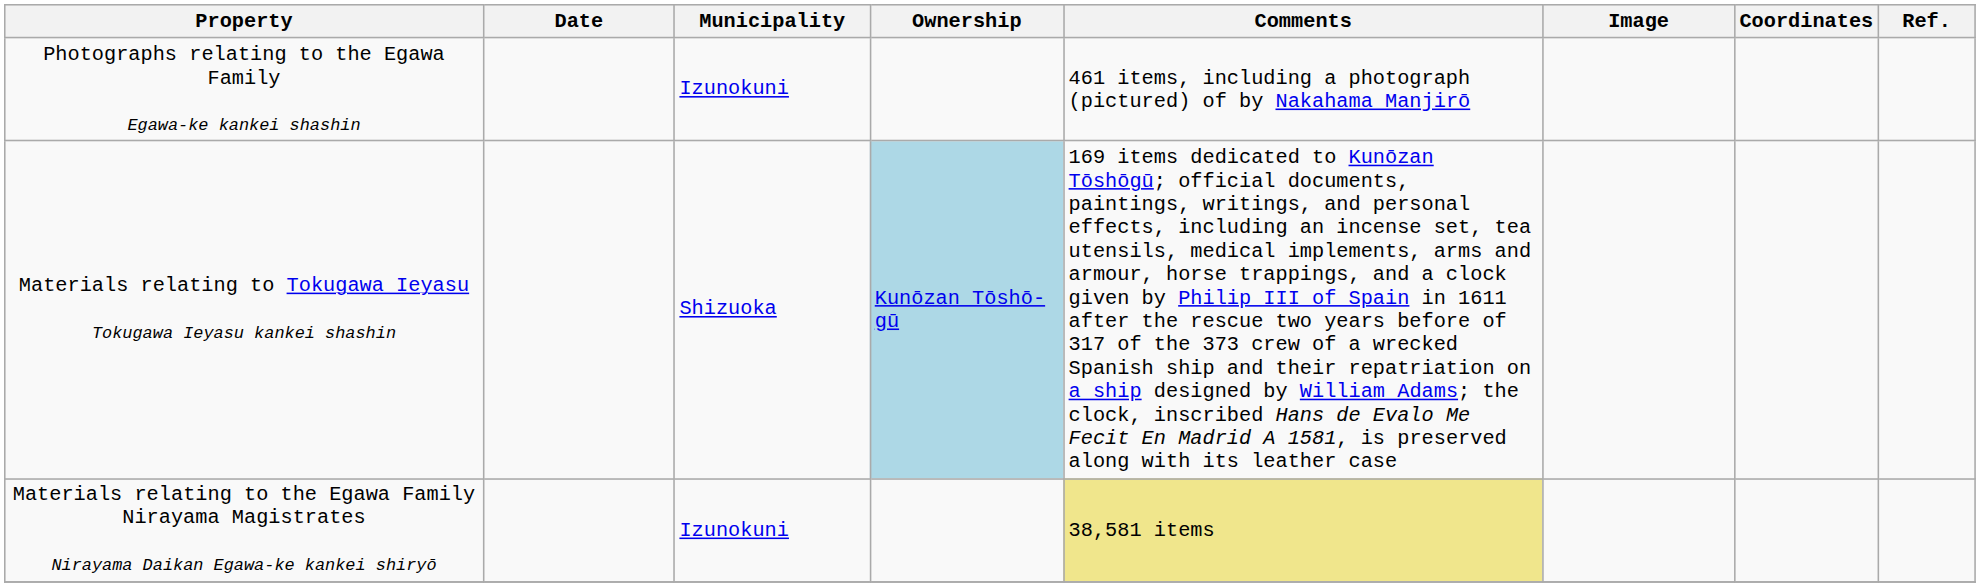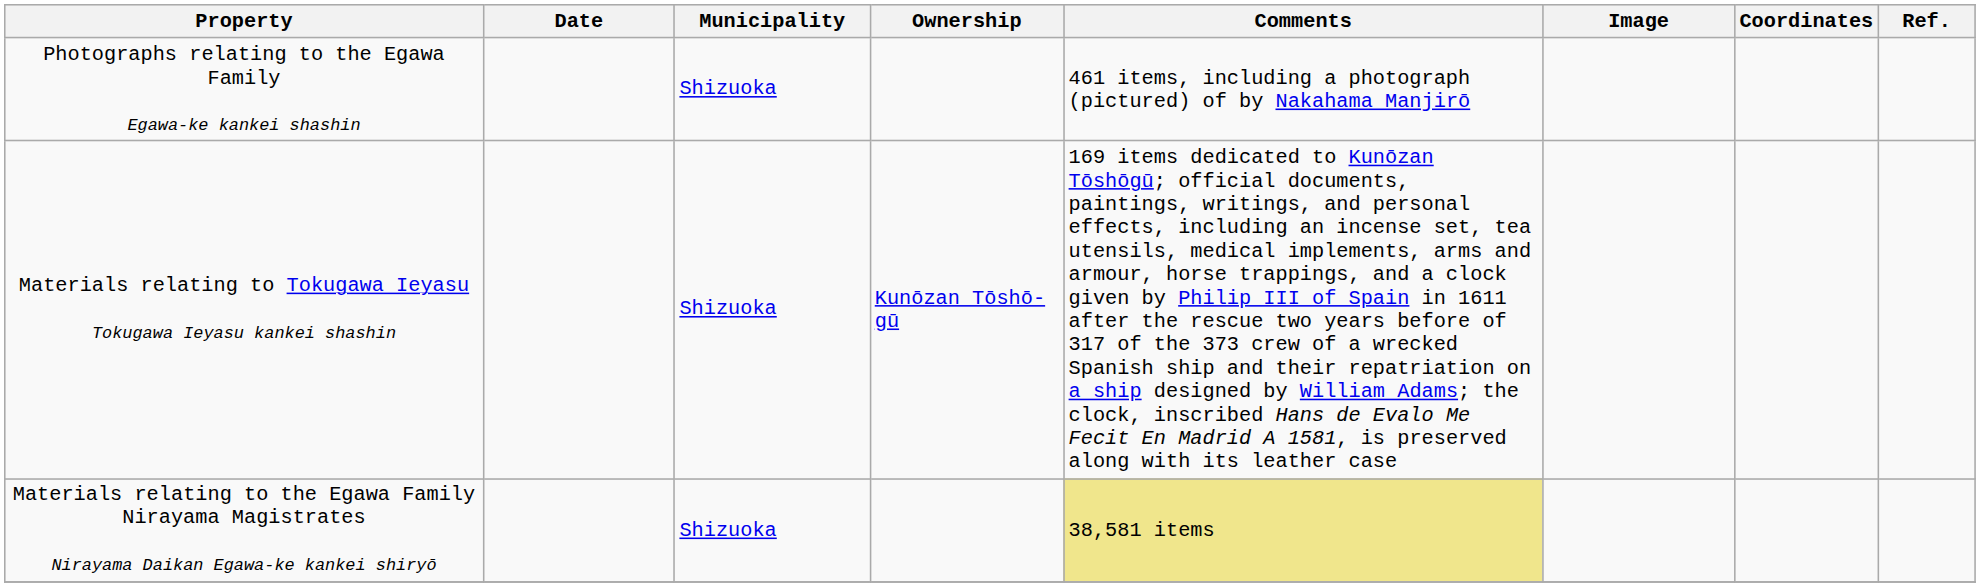(734, 89) Izunokuni -> (728, 89) Shizuoka
(960, 310) lightblue background -> (960, 310) no background
(734, 530) Izunokuni -> (728, 530) Shizuoka
